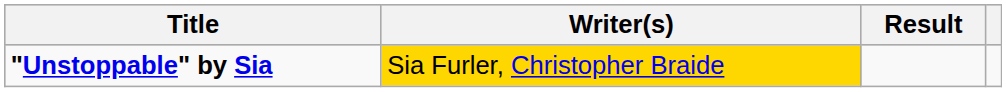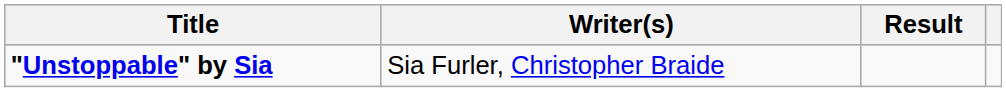(556, 65) gold background -> (556, 65) no background
